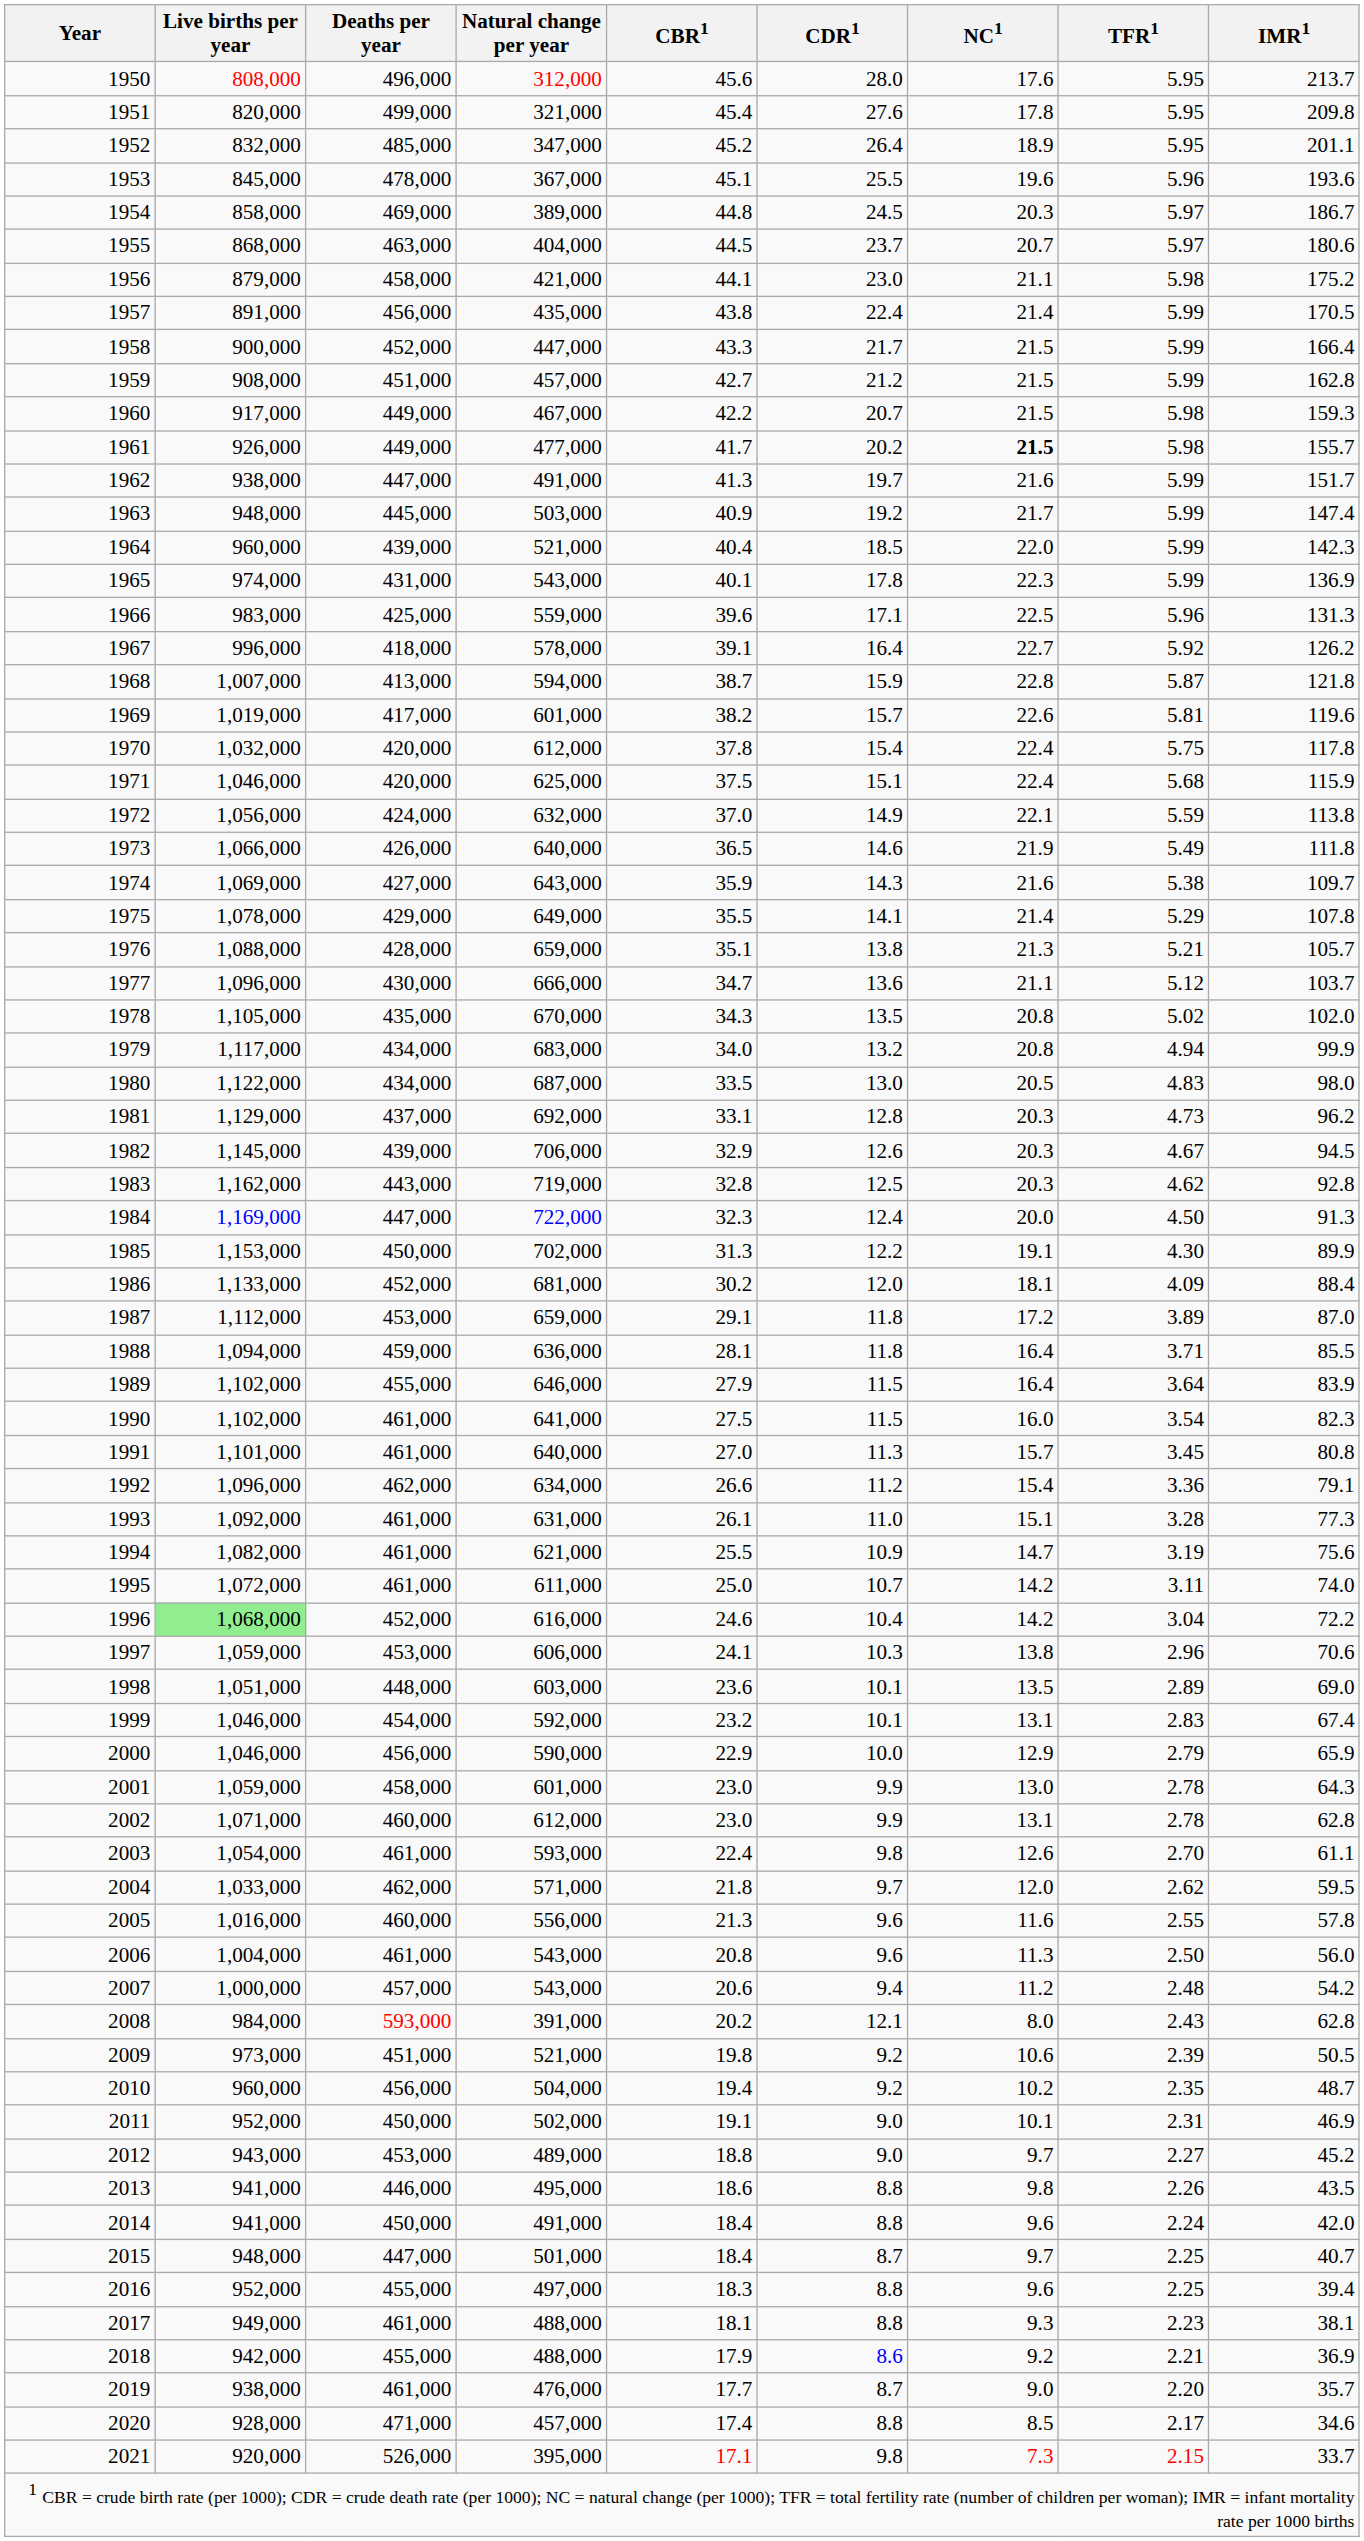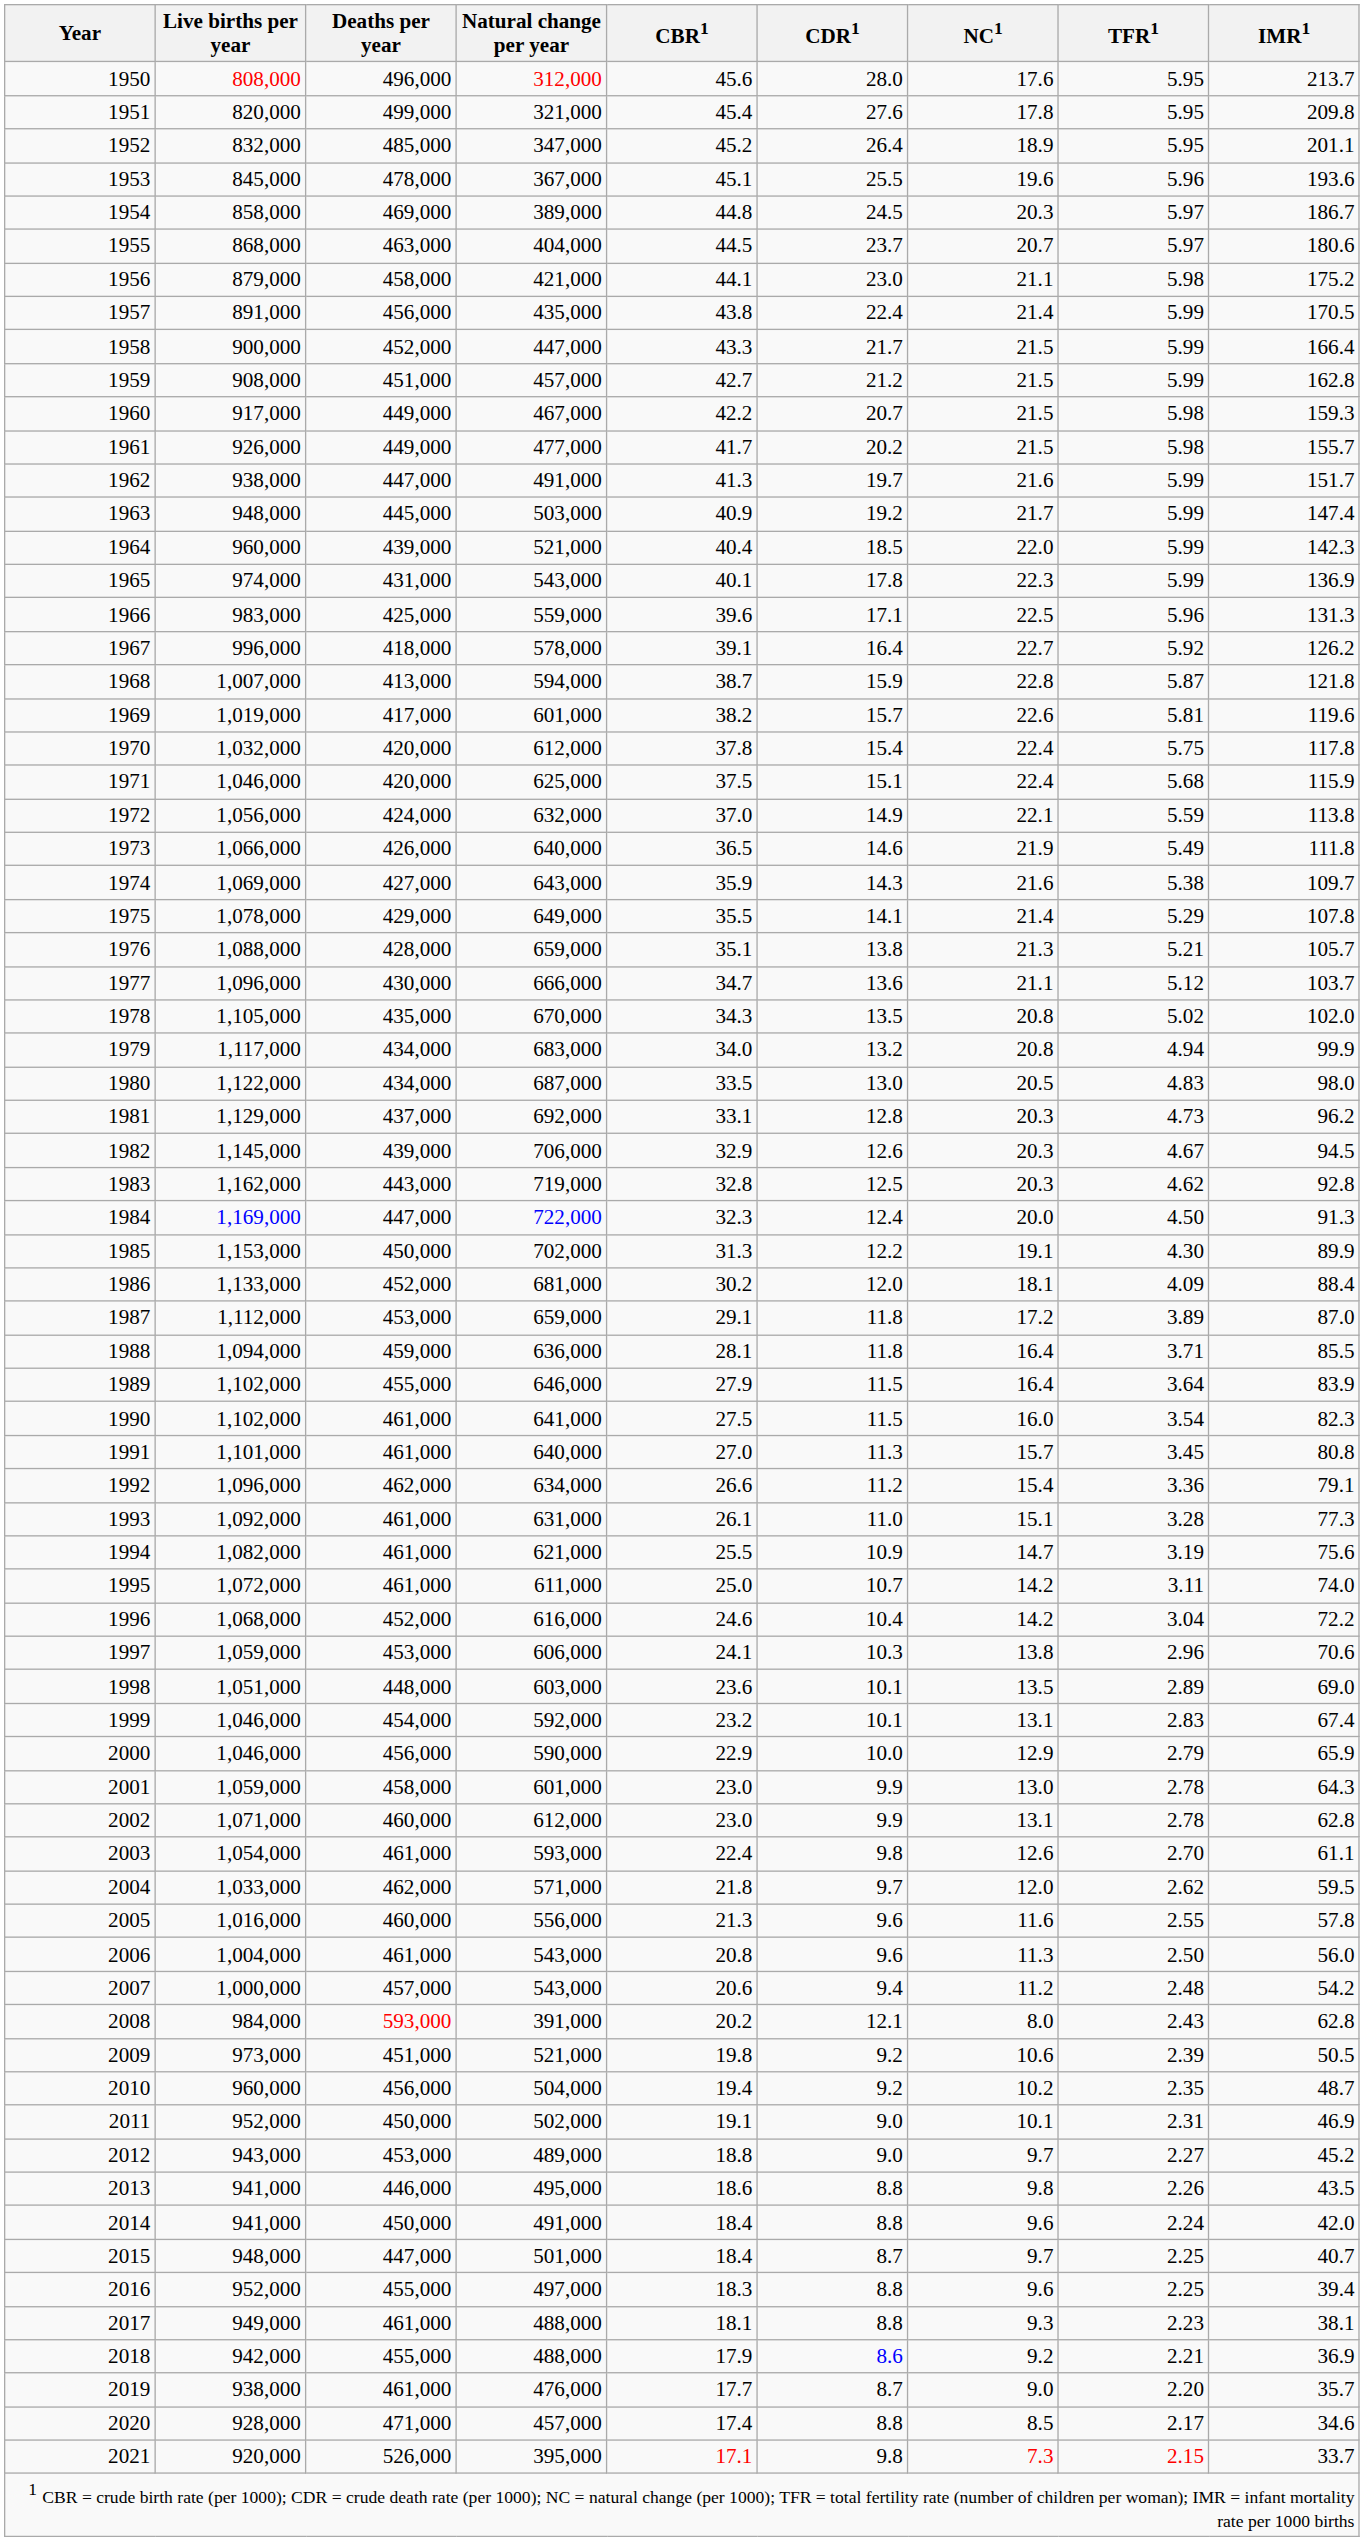(1035, 446) bold -> (1035, 446) normal
(253, 1619) lightgreen background -> (253, 1619) no background
